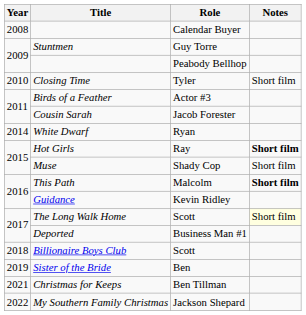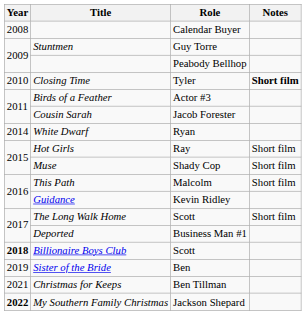(274, 81) normal -> (275, 81) bold
(275, 149) bold -> (274, 149) normal
(275, 183) bold -> (274, 183) normal
(274, 217) lightyellow background -> (274, 217) no background
(18, 251) normal -> (18, 251) bold
(18, 302) normal -> (18, 302) bold
